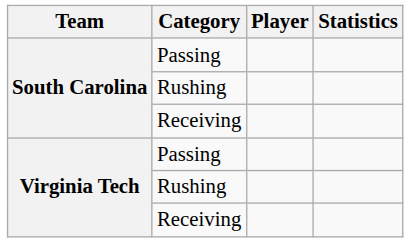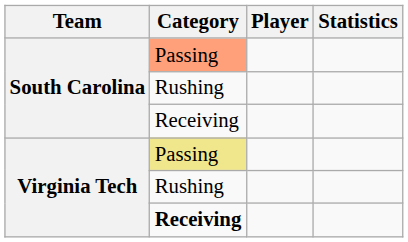(189, 54) no background -> (186, 54) lightsalmon background
(189, 153) no background -> (186, 153) khaki background
(199, 219) normal -> (198, 219) bold
